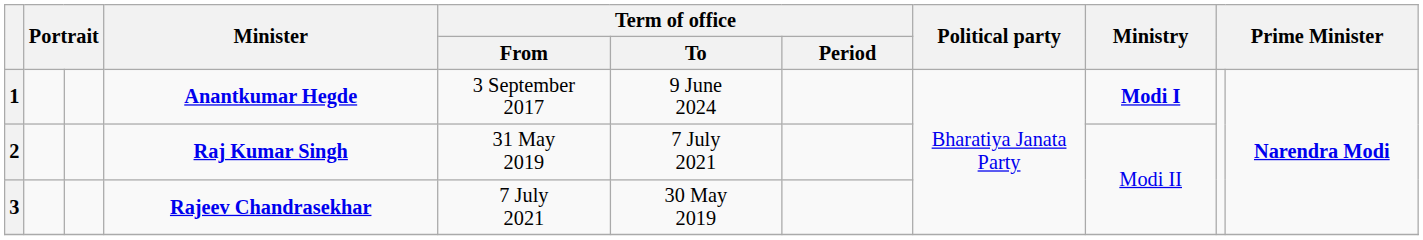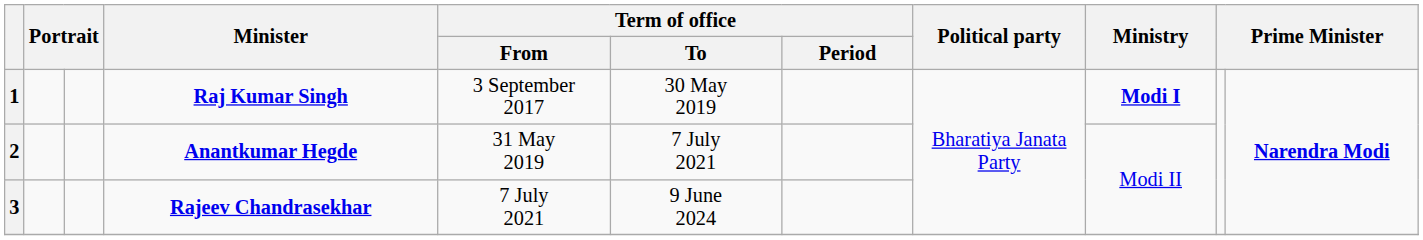(271, 96) Anantkumar Hegde -> (271, 96) Raj Kumar Singh
(696, 96) 9 June 2024 -> (696, 96) 30 May 2019
(271, 151) Raj Kumar Singh -> (271, 151) Anantkumar Hegde
(696, 206) 30 May 2019 -> (696, 206) 9 June 2024
